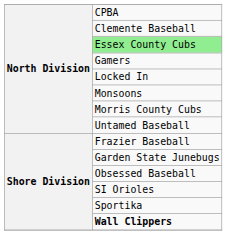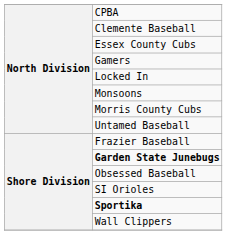(145, 45) lightgreen background -> (145, 45) no background
(157, 157) normal -> (157, 157) bold
(119, 206) normal -> (119, 206) bold
(133, 222) bold -> (133, 222) normal
